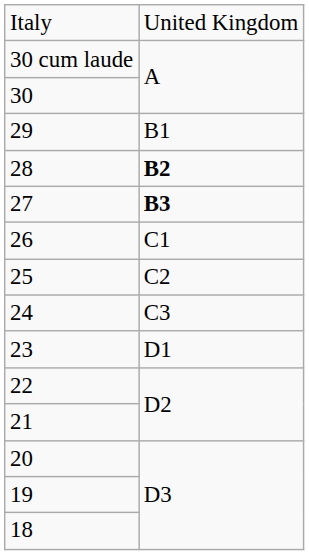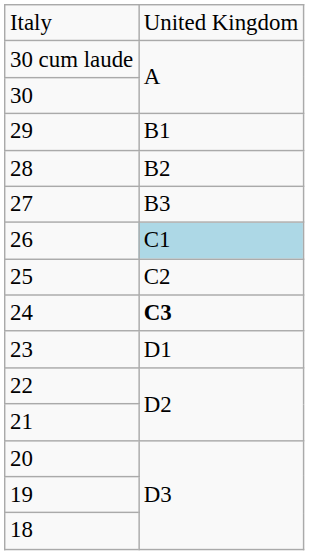(157, 167) bold -> (157, 167) normal
(157, 204) bold -> (157, 204) normal
(157, 240) no background -> (157, 240) lightblue background
(157, 312) normal -> (158, 312) bold
